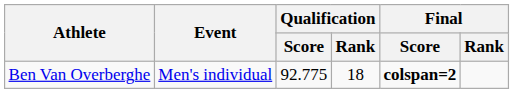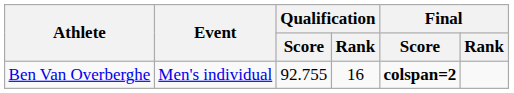(304, 74) 92.775 -> (304, 74) 92.755
(355, 74) 18 -> (355, 74) 16
